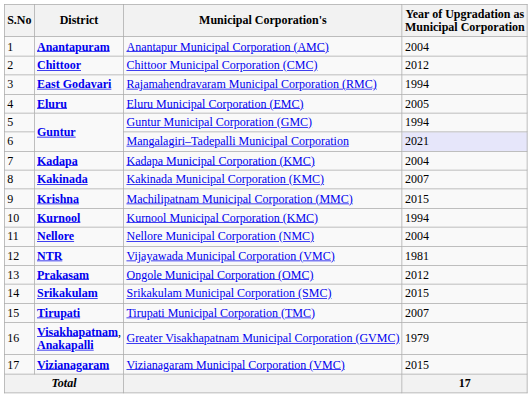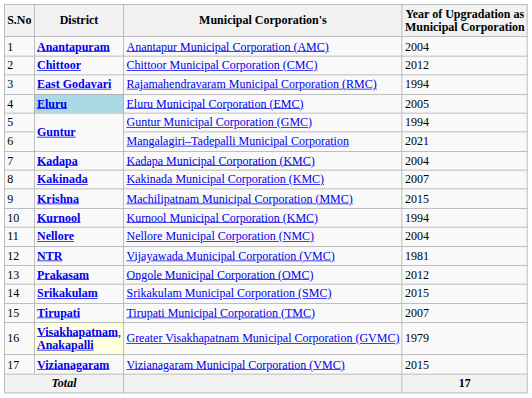(52, 103) no background -> (52, 103) lightblue background
(417, 141) lavender background -> (417, 141) no background
(79, 338) no background -> (79, 338) lightyellow background
